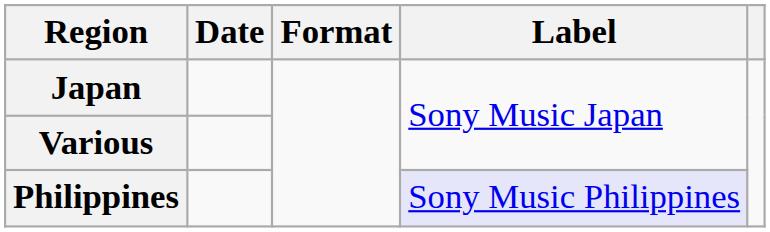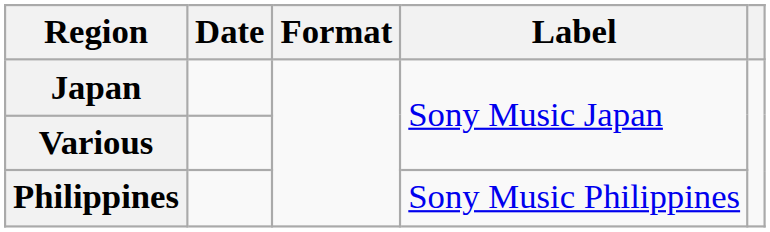(574, 197) lavender background -> (574, 197) no background
